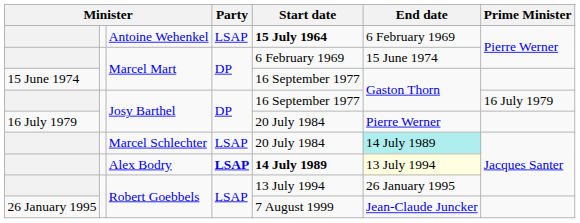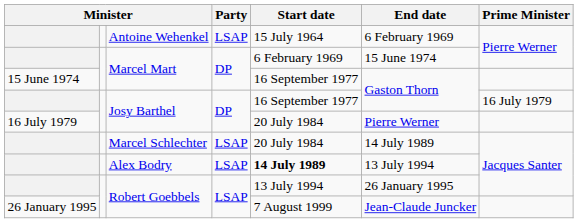(291, 36) bold -> (289, 36) normal
(401, 143) paleturquoise background -> (399, 143) no background
(232, 164) bold -> (231, 164) normal
(401, 164) lightyellow background -> (399, 164) no background
